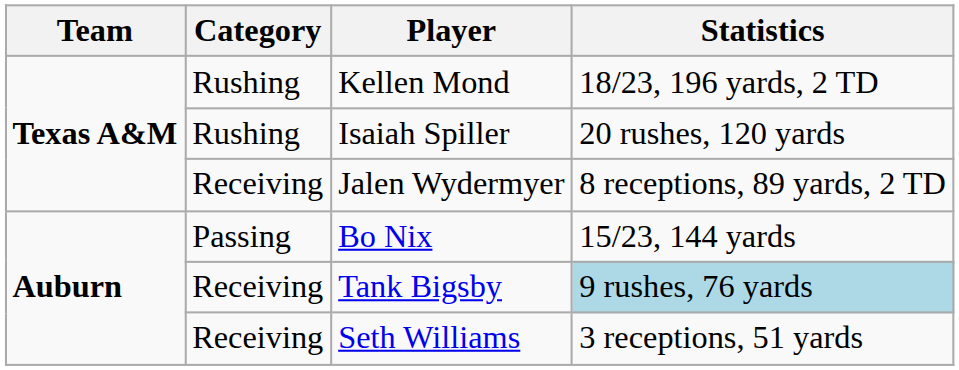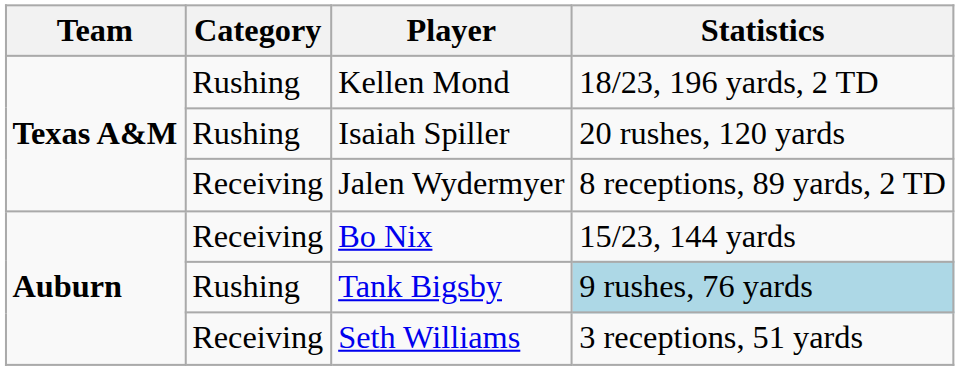(242, 235) Passing -> (258, 235) Receiving
(258, 286) Receiving -> (246, 286) Rushing
